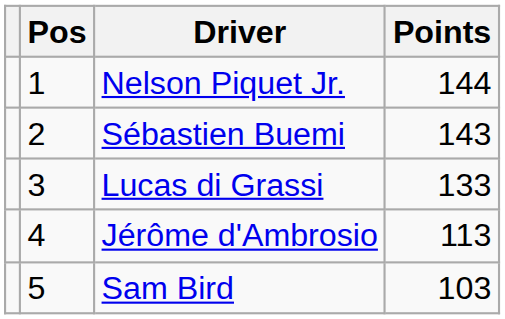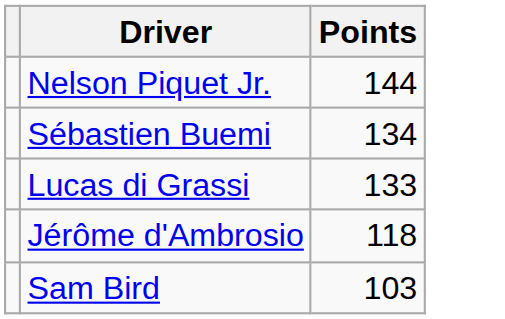- column: (57, 32)
(464, 134) 143 -> (390, 134) 134
(466, 236) 113 -> (392, 236) 118
